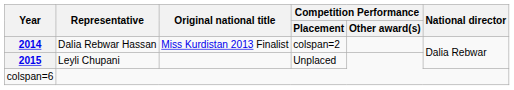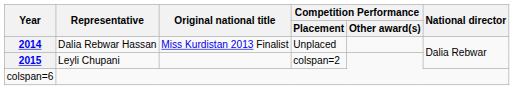(317, 45) colspan=2 -> (315, 45) Unplaced
(315, 61) Unplaced -> (317, 61) colspan=2
